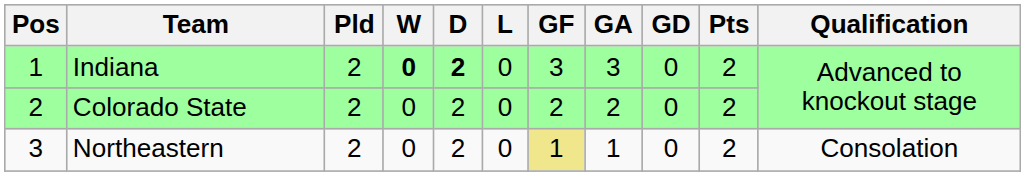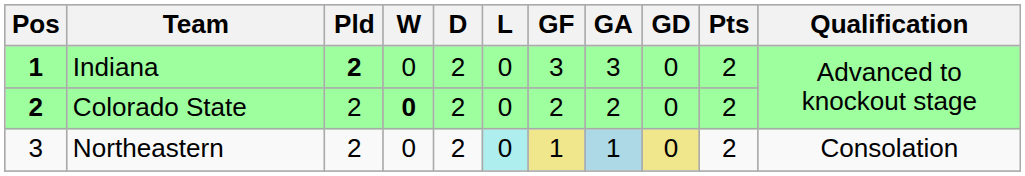(36, 66) normal -> (36, 66) bold
(354, 66) normal -> (354, 66) bold
(409, 66) bold -> (409, 66) normal
(458, 66) bold -> (458, 66) normal
(36, 107) normal -> (36, 107) bold
(409, 107) normal -> (409, 107) bold
(505, 149) no background -> (505, 149) paleturquoise background
(613, 149) no background -> (613, 149) lightblue background
(671, 149) no background -> (671, 149) khaki background
